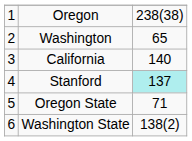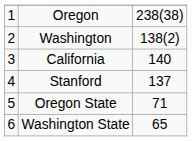(160, 37) 65 -> (160, 37) 138(2)
(160, 81) paleturquoise background -> (160, 81) no background
(160, 125) 138(2) -> (160, 125) 65
